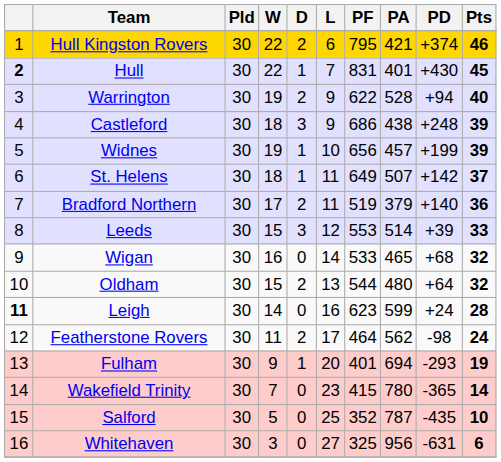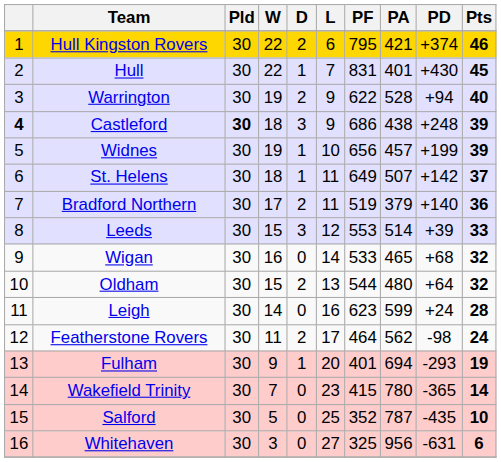(19, 71) bold -> (19, 71) normal
(19, 124) normal -> (19, 124) bold
(242, 124) normal -> (242, 124) bold
(19, 310) bold -> (19, 310) normal
